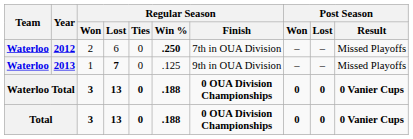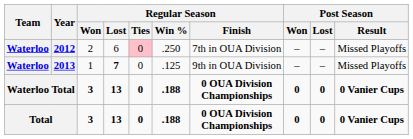(140, 48) no background -> (140, 48) pink background
(171, 48) bold -> (171, 48) normal
